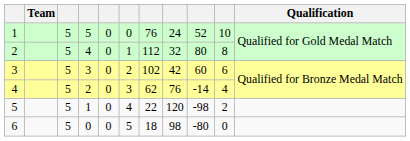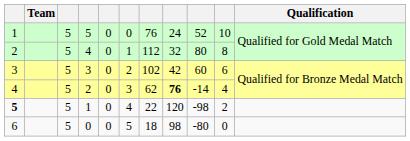(175, 88) normal -> (175, 88) bold
(14, 107) normal -> (14, 107) bold
